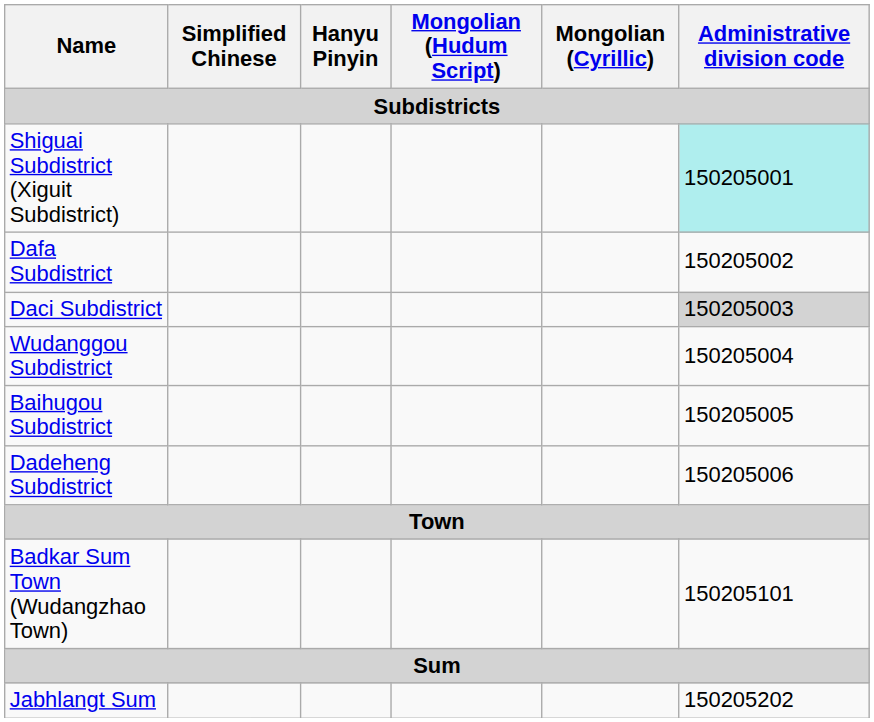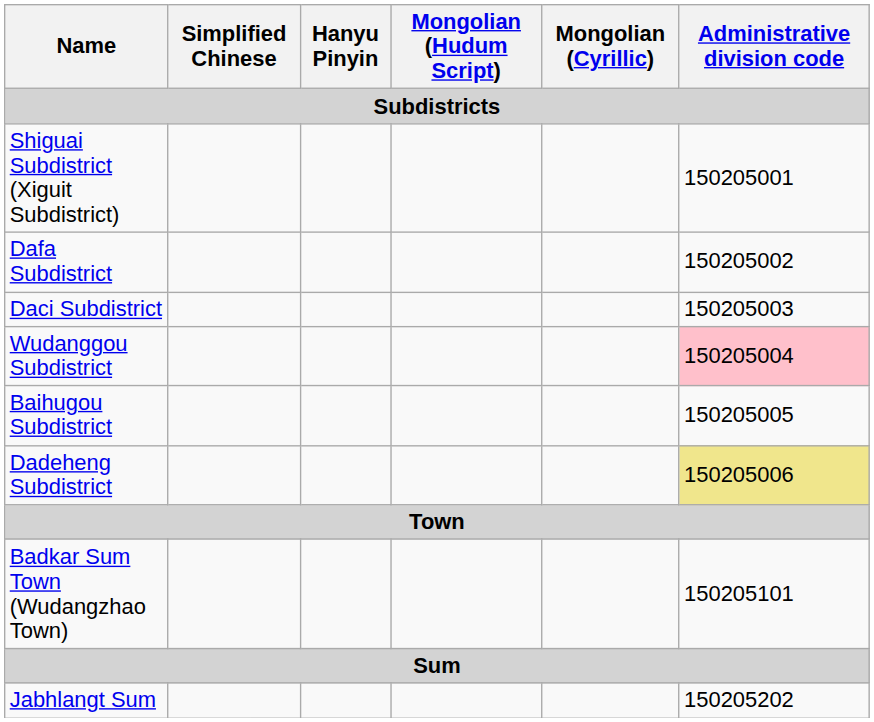(739, 177) paleturquoise background -> (739, 177) no background
(739, 308) lightgrey background -> (739, 308) no background
(739, 355) no background -> (739, 355) pink background
(739, 474) no background -> (739, 474) khaki background
